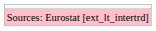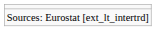(78, 17) pink background -> (78, 17) no background
